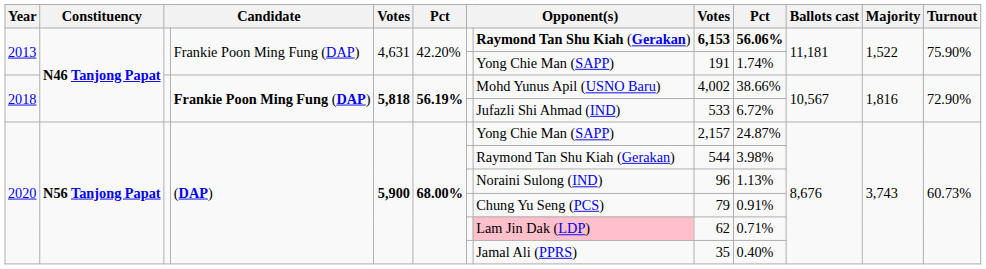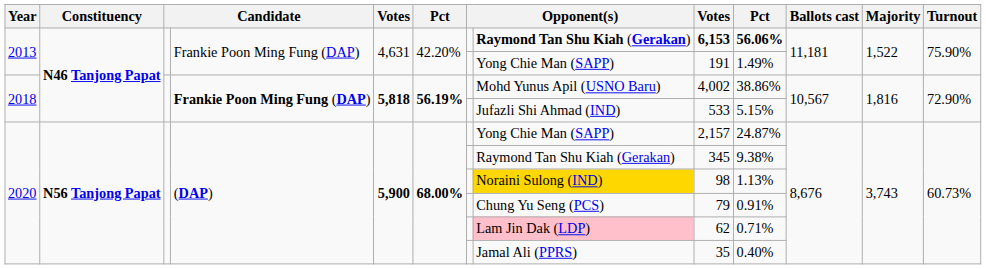(755, 63) 1.74% -> (755, 63) 1.49%
(759, 86) 38.66% -> (759, 86) 38.86%
(755, 110) 6.72% -> (755, 110) 5.15%
(719, 157) 544 -> (719, 157) 345
(755, 157) 3.98% -> (755, 157) 9.38%
(539, 181) no background -> (539, 181) gold background
(723, 181) 96 -> (723, 181) 98
